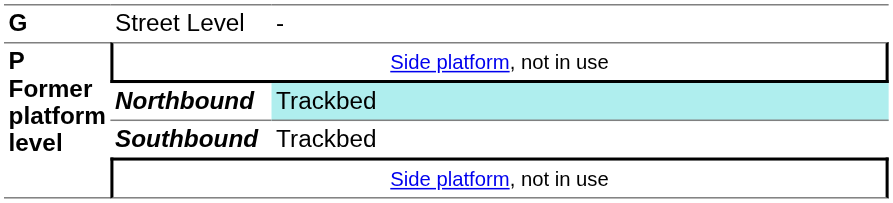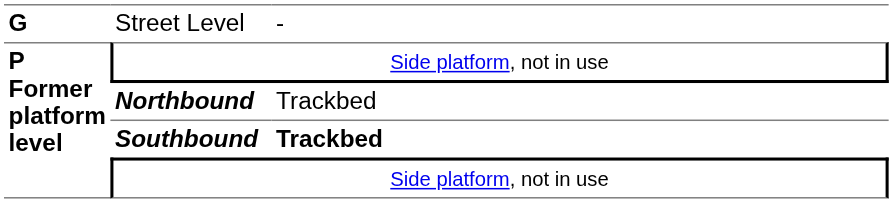(326, 101) paleturquoise background -> (326, 101) no background
(326, 139) normal -> (329, 139) bold
